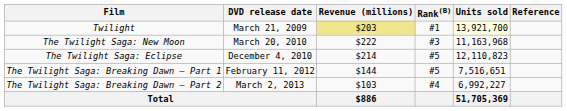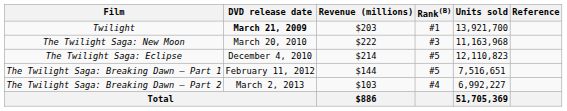(270, 28) normal -> (270, 28) bold
(366, 28) khaki background -> (366, 28) no background
(482, 28) lightyellow background -> (482, 28) no background
